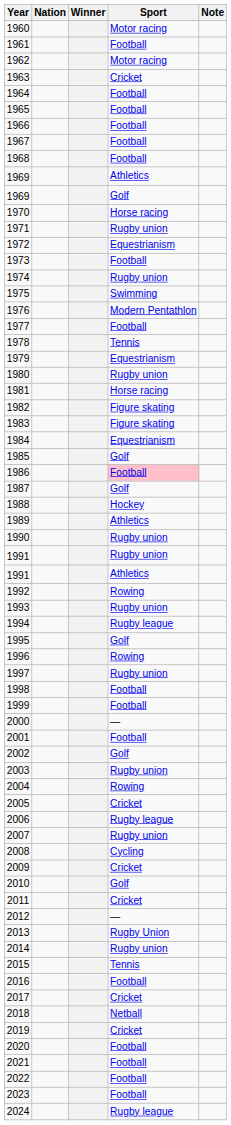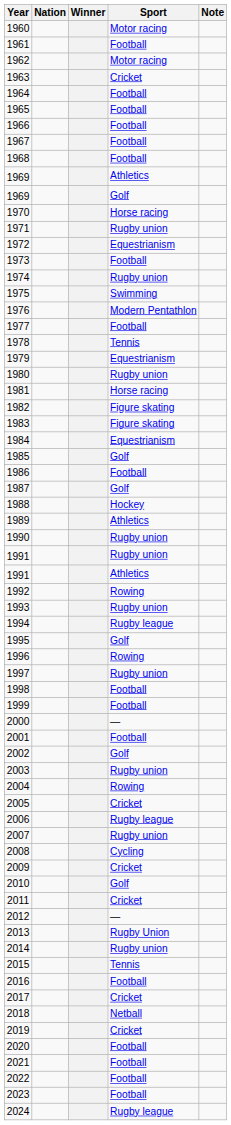(128, 472) pink background -> (128, 472) no background
